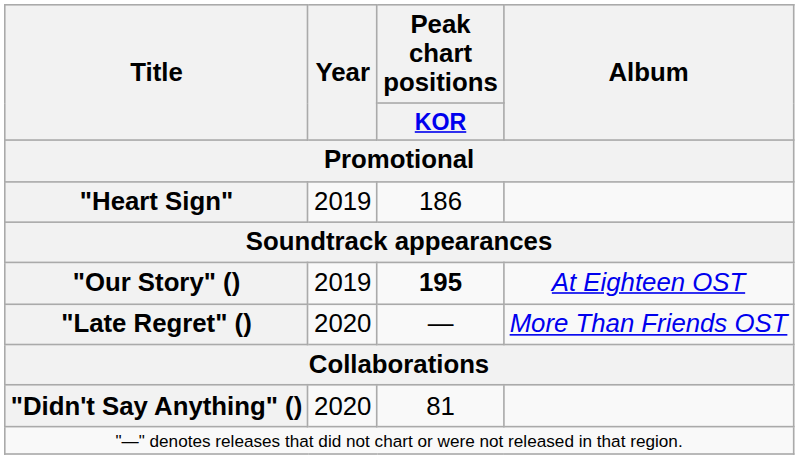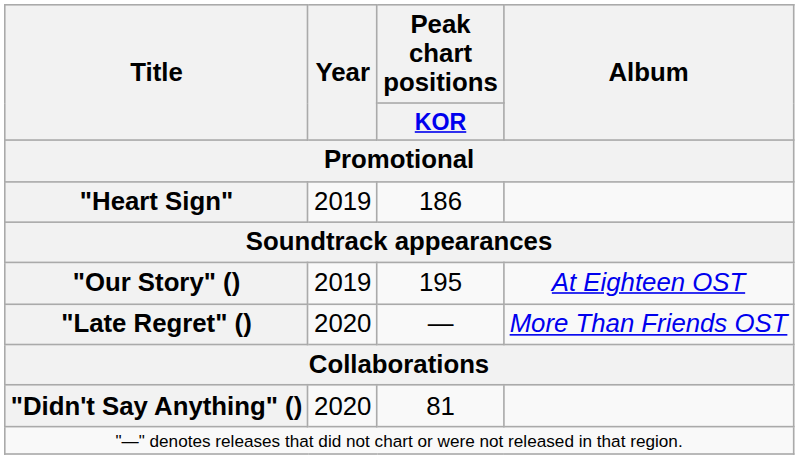(441, 282) bold -> (441, 282) normal
